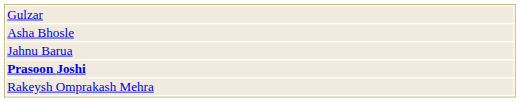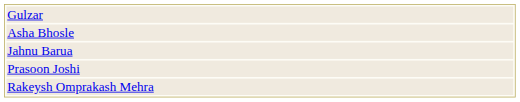(46, 68) bold -> (44, 68) normal
